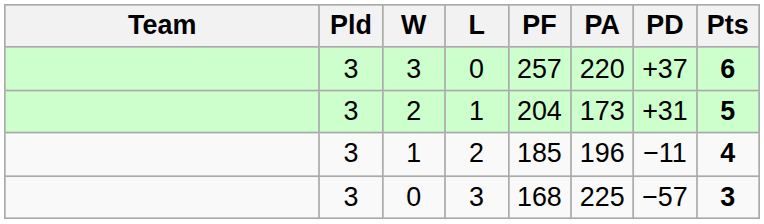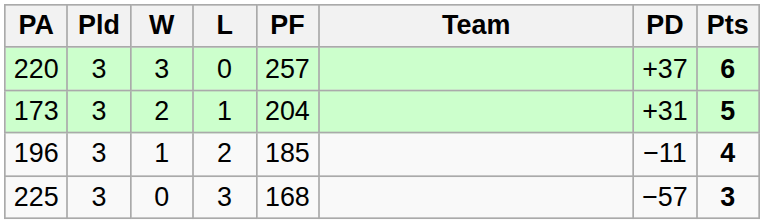columns swapped: (162, 25) <-> (602, 25)
